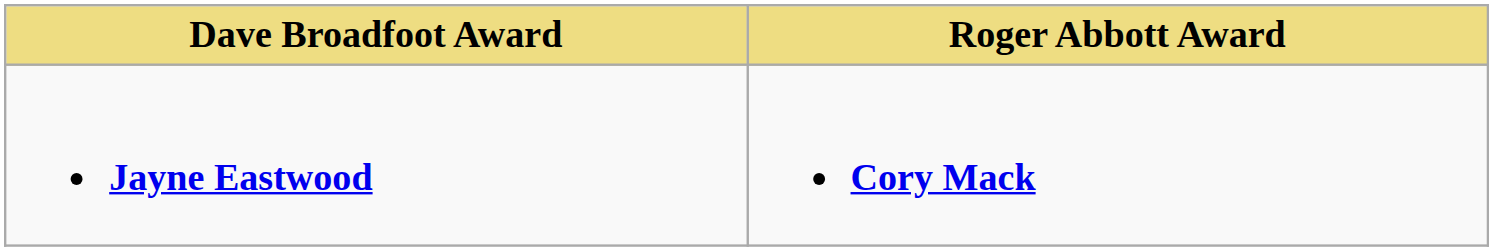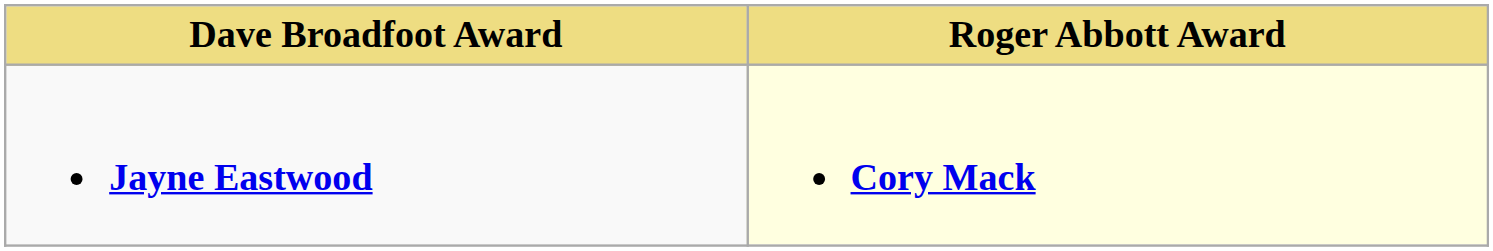(1117, 177) no background -> (1117, 177) lightyellow background
